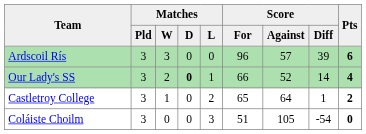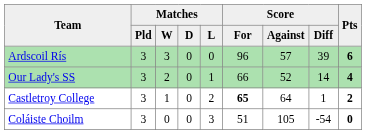(189, 77) bold -> (189, 77) normal
(243, 98) normal -> (243, 98) bold
